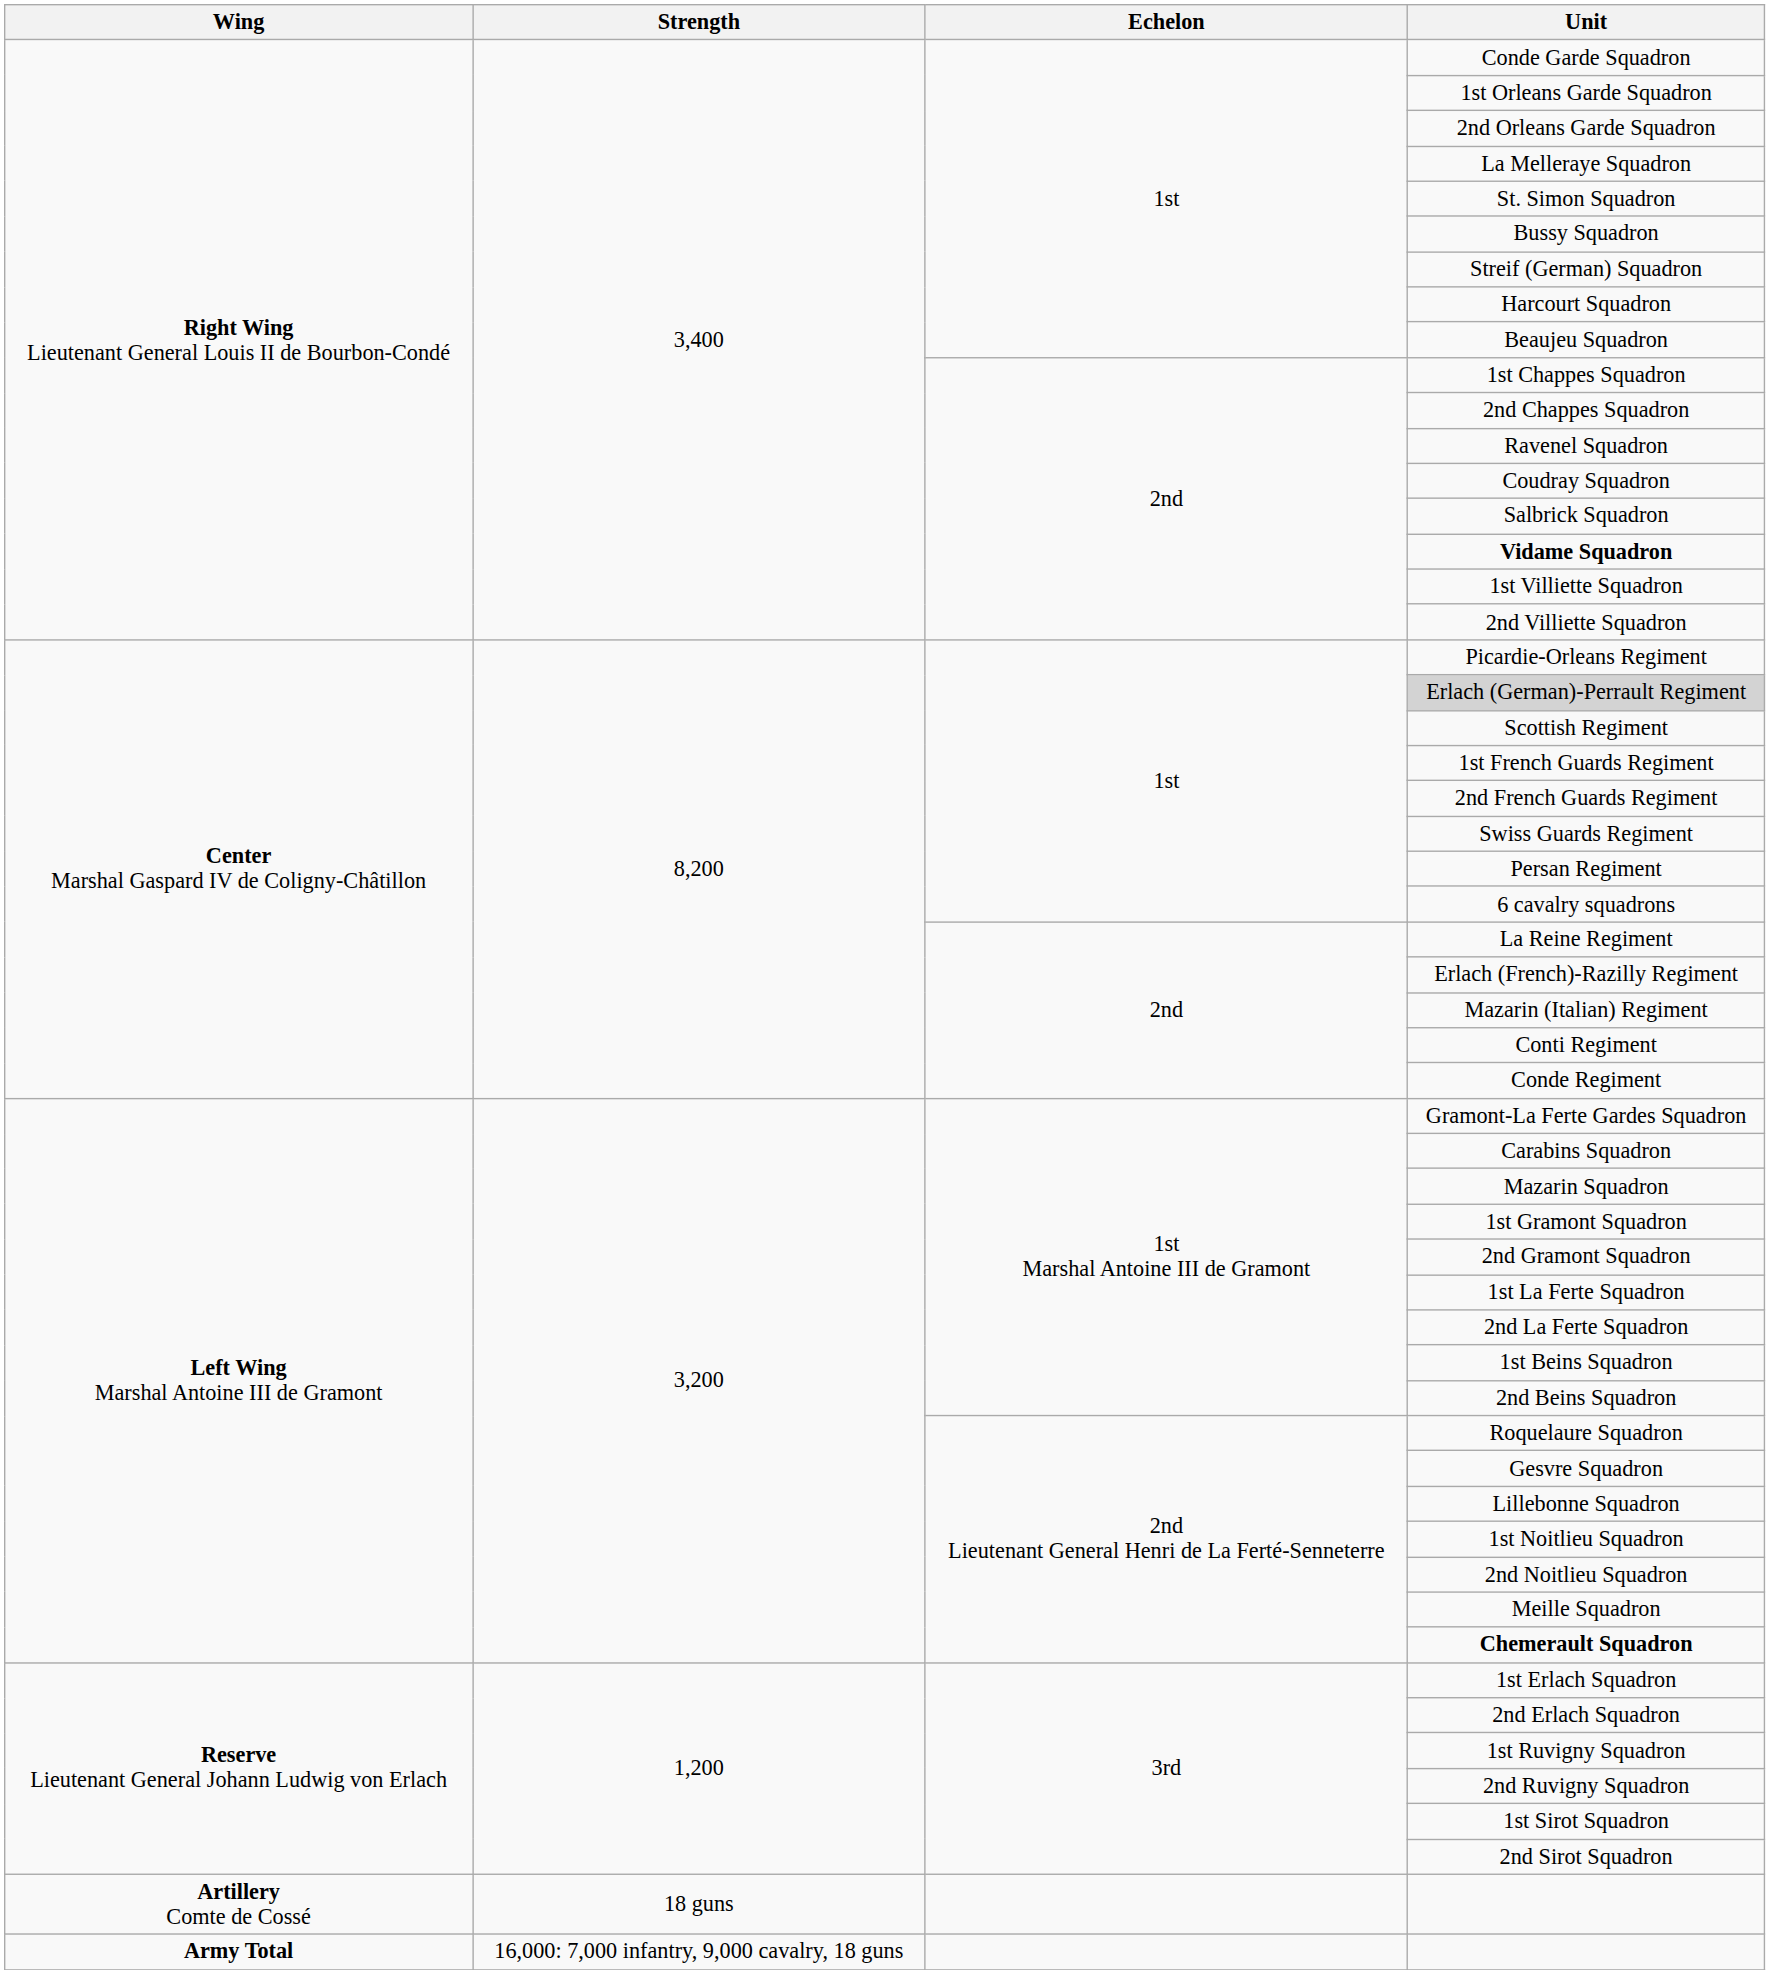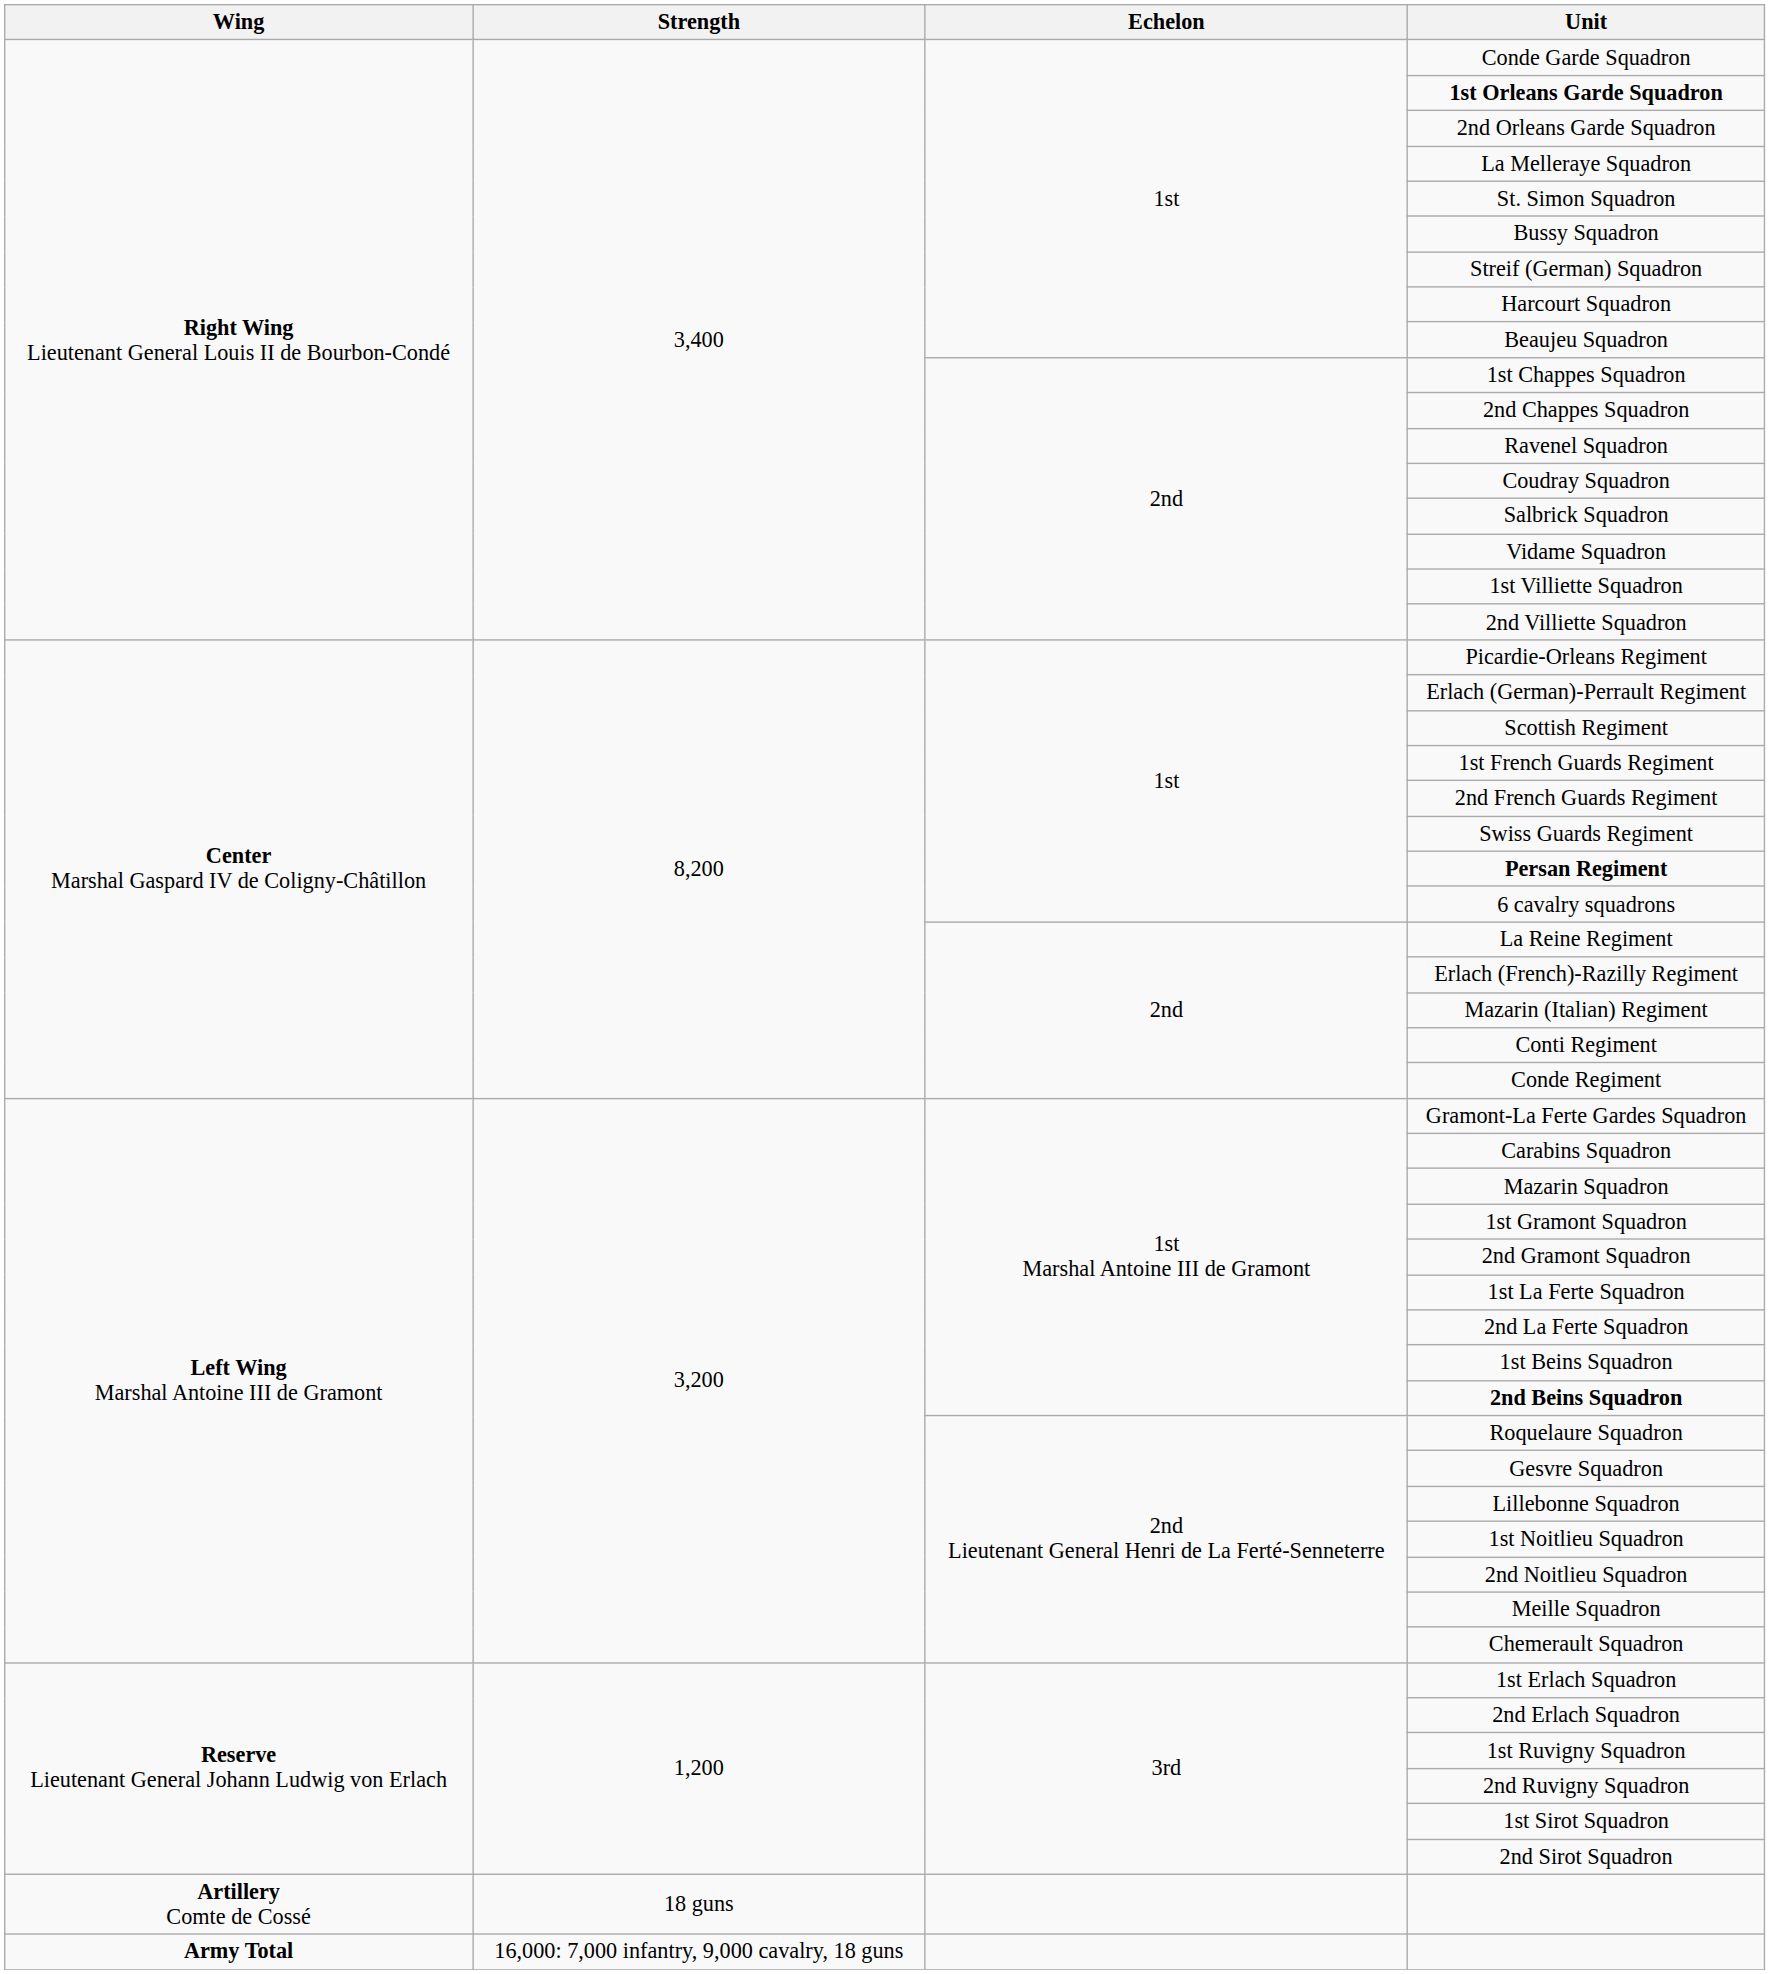(1586, 92) normal -> (1586, 92) bold
(1586, 551) bold -> (1586, 551) normal
(1586, 692) lightgrey background -> (1586, 692) no background
(1586, 868) normal -> (1586, 868) bold
(1586, 1397) normal -> (1586, 1397) bold
(1586, 1644) bold -> (1586, 1644) normal
